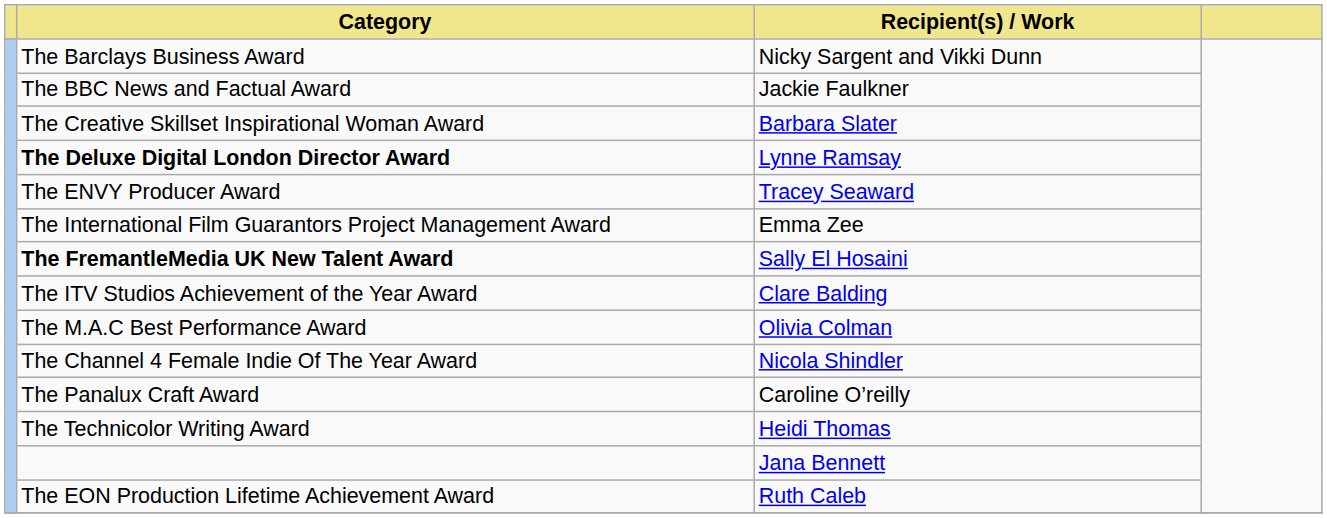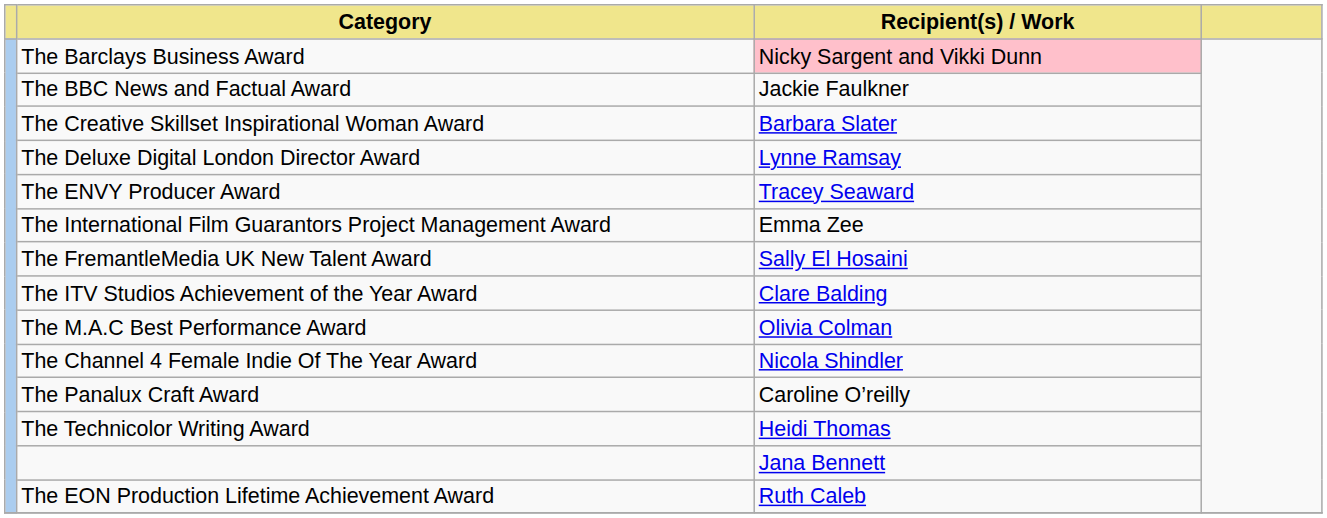(900, 56) no background -> (900, 56) pink background
(236, 158) bold -> (221, 158) normal
(237, 259) bold -> (227, 259) normal
